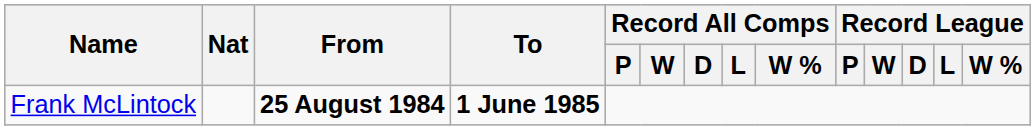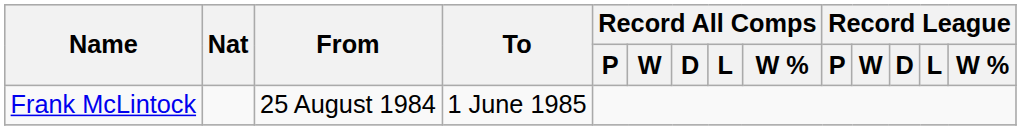(352, 104) bold -> (348, 104) normal
(528, 104) bold -> (517, 104) normal
